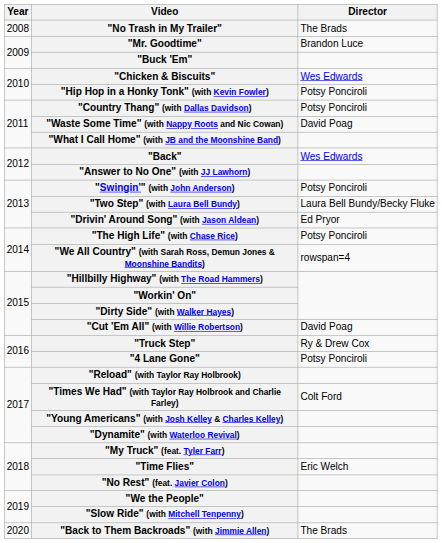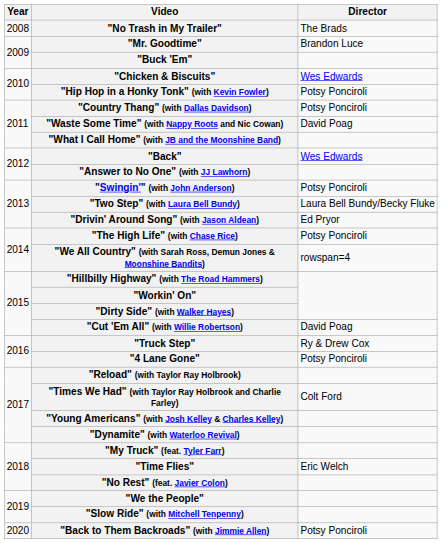(324, 530) The Brads -> (334, 530) Potsy Ponciroli
